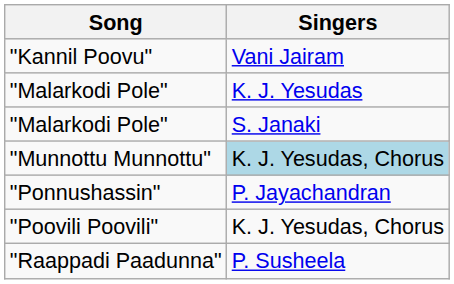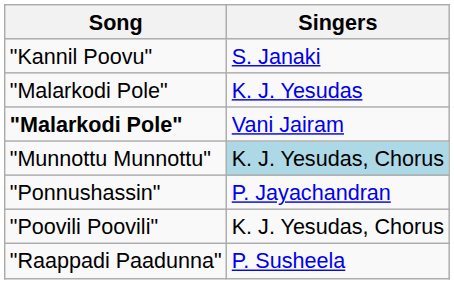(288, 56) Vani Jairam -> (276, 56) S. Janaki
(89, 124) normal -> (96, 124) bold
(276, 124) S. Janaki -> (288, 124) Vani Jairam
